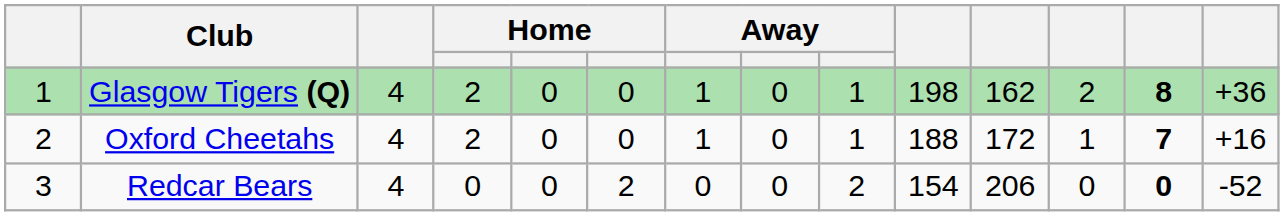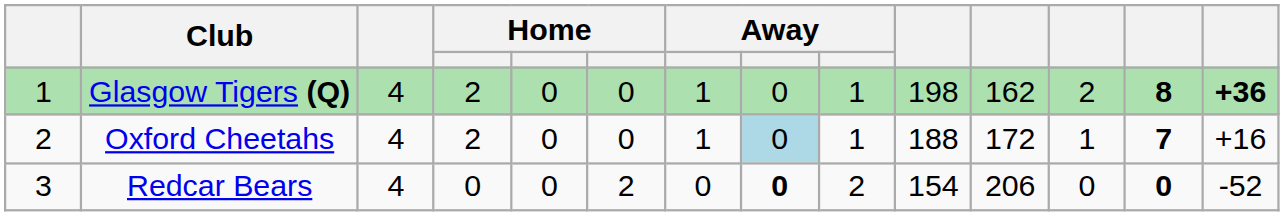(1241, 91) normal -> (1241, 91) bold
(780, 139) no background -> (780, 139) lightblue background
(780, 186) normal -> (780, 186) bold
